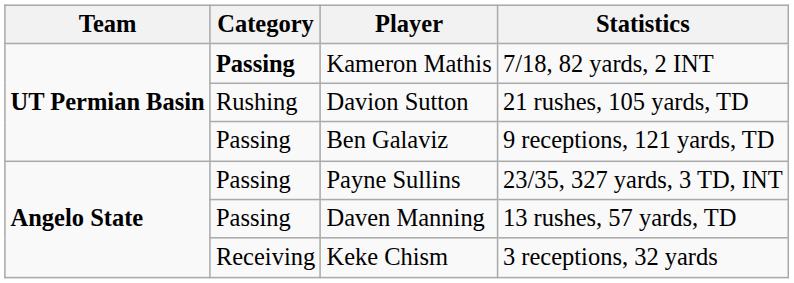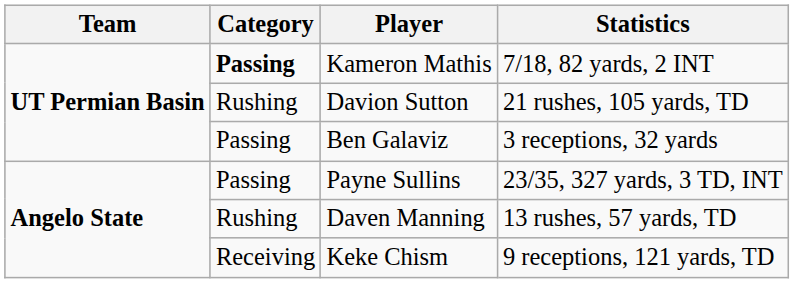(639, 140) 9 receptions, 121 yards, TD -> (610, 140) 3 receptions, 32 yards
(253, 218) Passing -> (257, 218) Rushing
(610, 257) 3 receptions, 32 yards -> (639, 257) 9 receptions, 121 yards, TD
